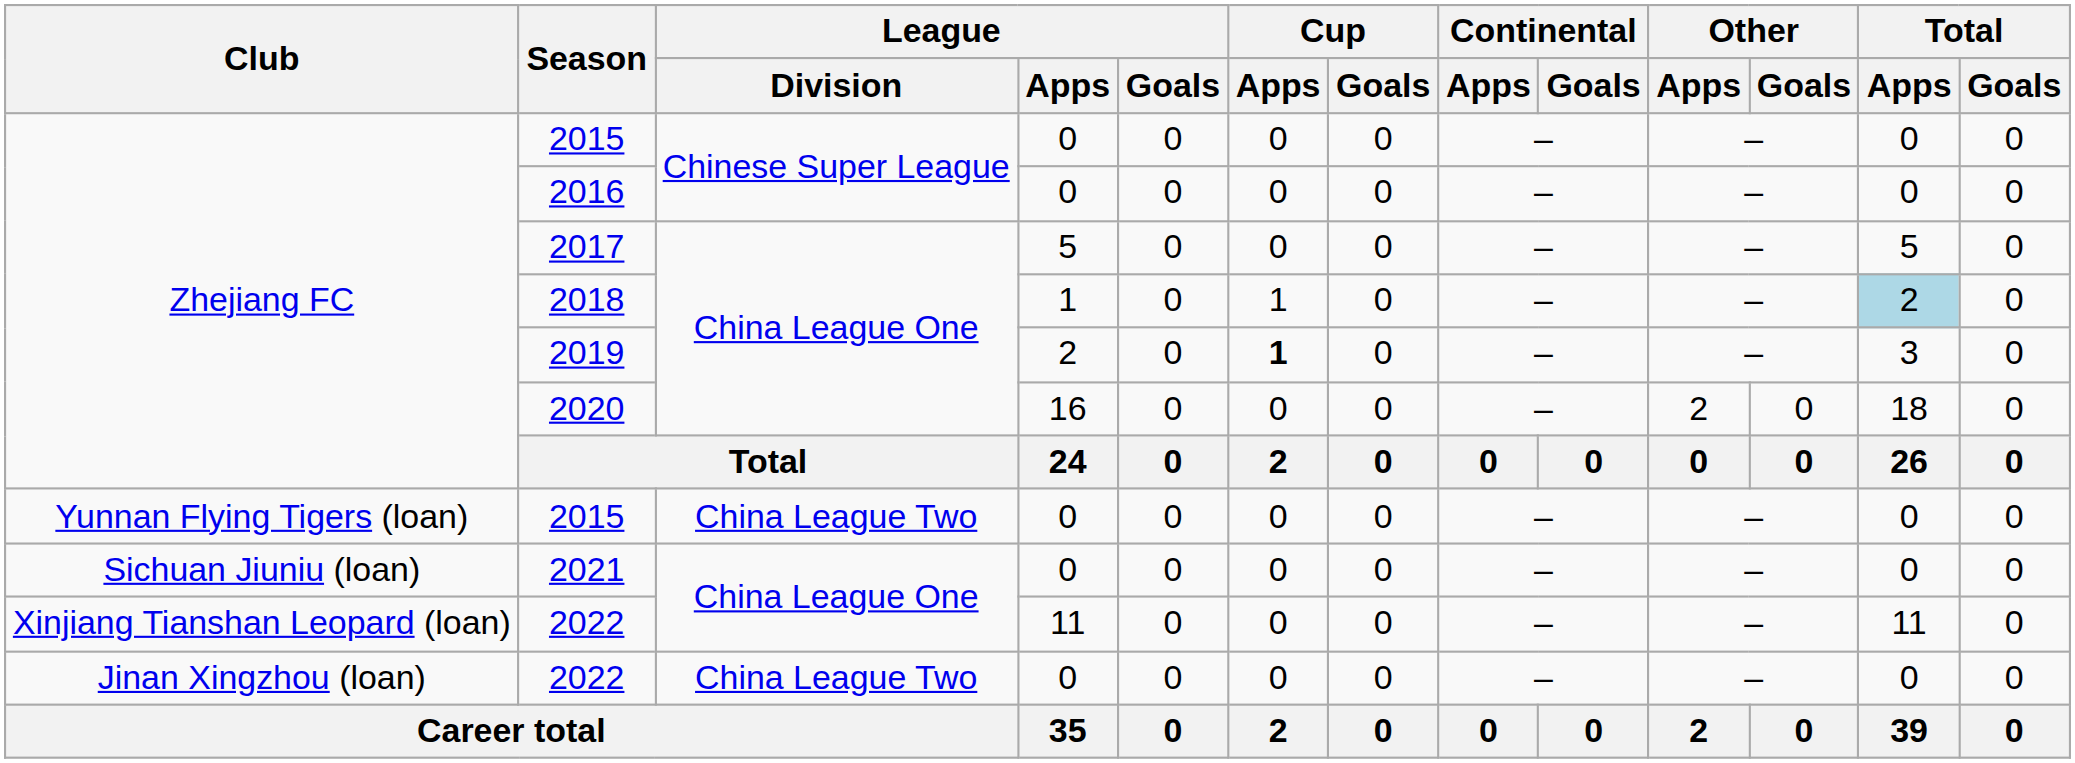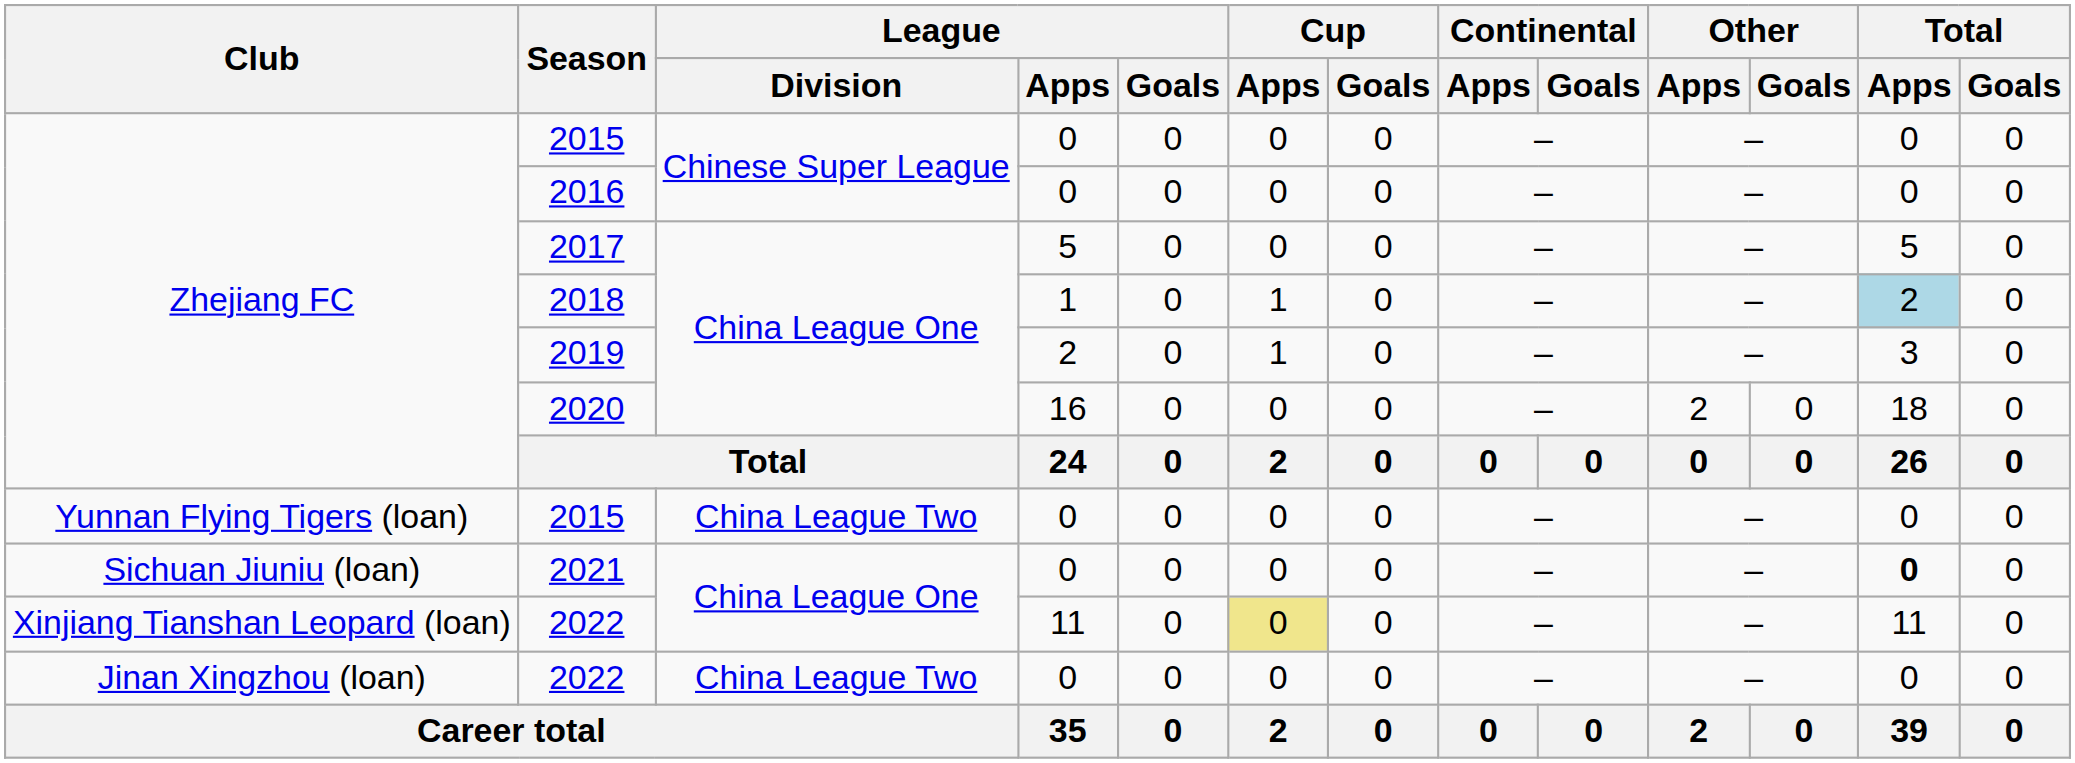(1278, 354) bold -> (1278, 354) normal
(1909, 569) normal -> (1909, 569) bold
(1278, 623) no background -> (1278, 623) khaki background
